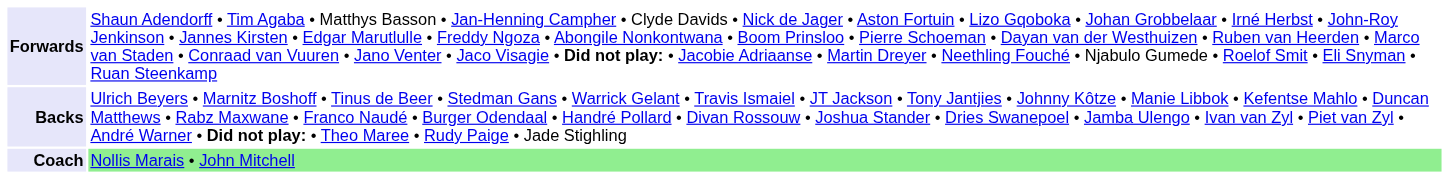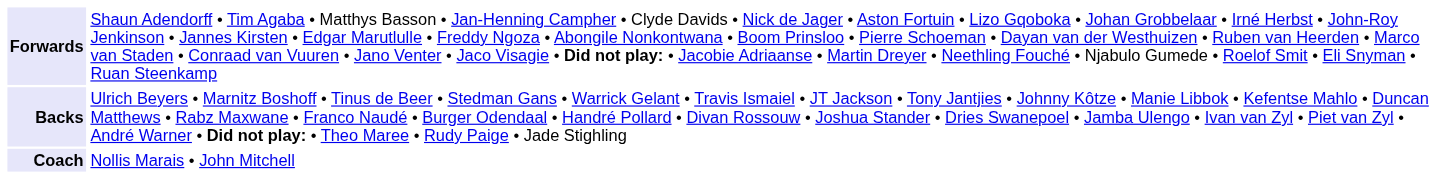(193, 160) lightgreen background -> (193, 160) no background
